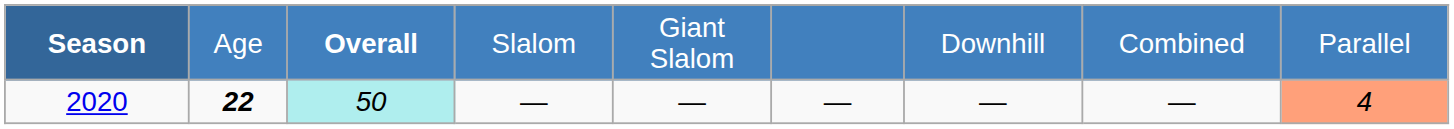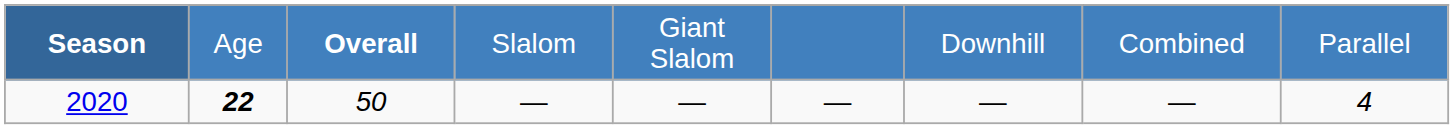(371, 102) paleturquoise background -> (371, 102) no background
(1364, 102) lightsalmon background -> (1364, 102) no background
